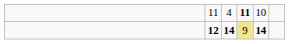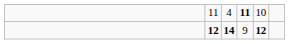(245, 30) khaki background -> (245, 30) no background
(261, 30) 14 -> (261, 30) 12
